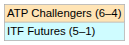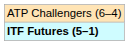(51, 31) normal -> (53, 31) bold
